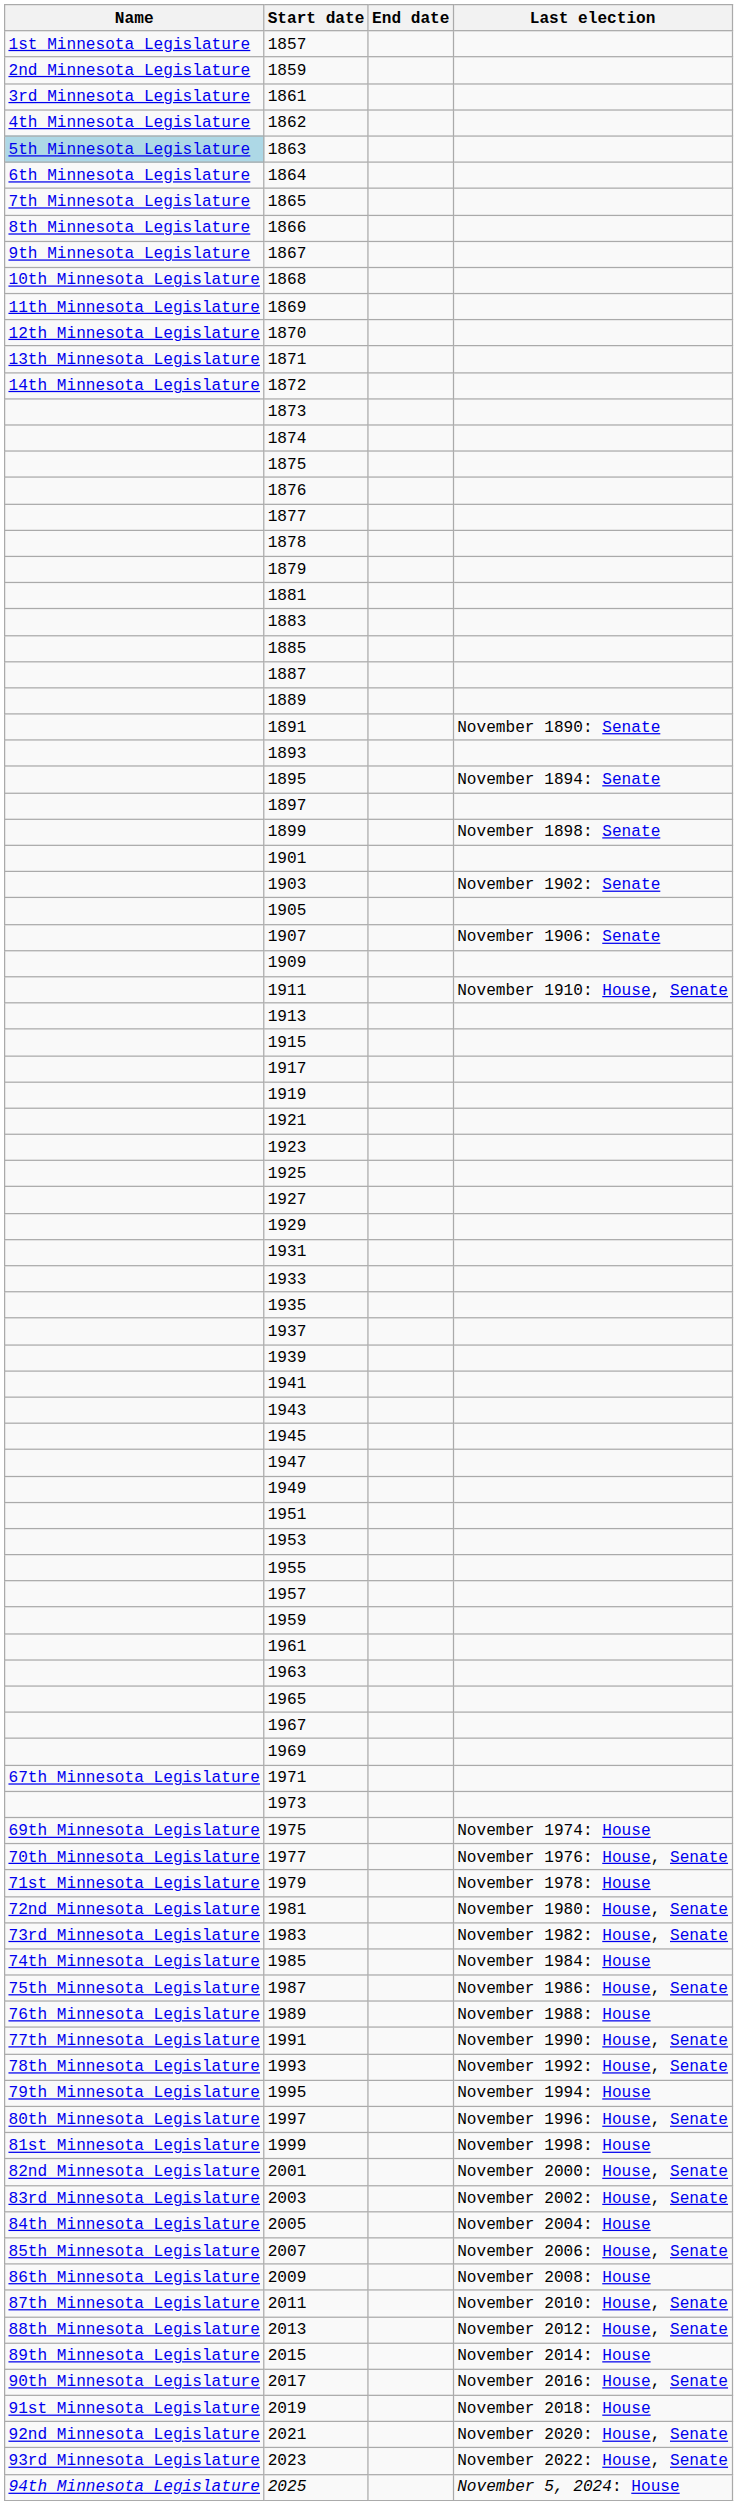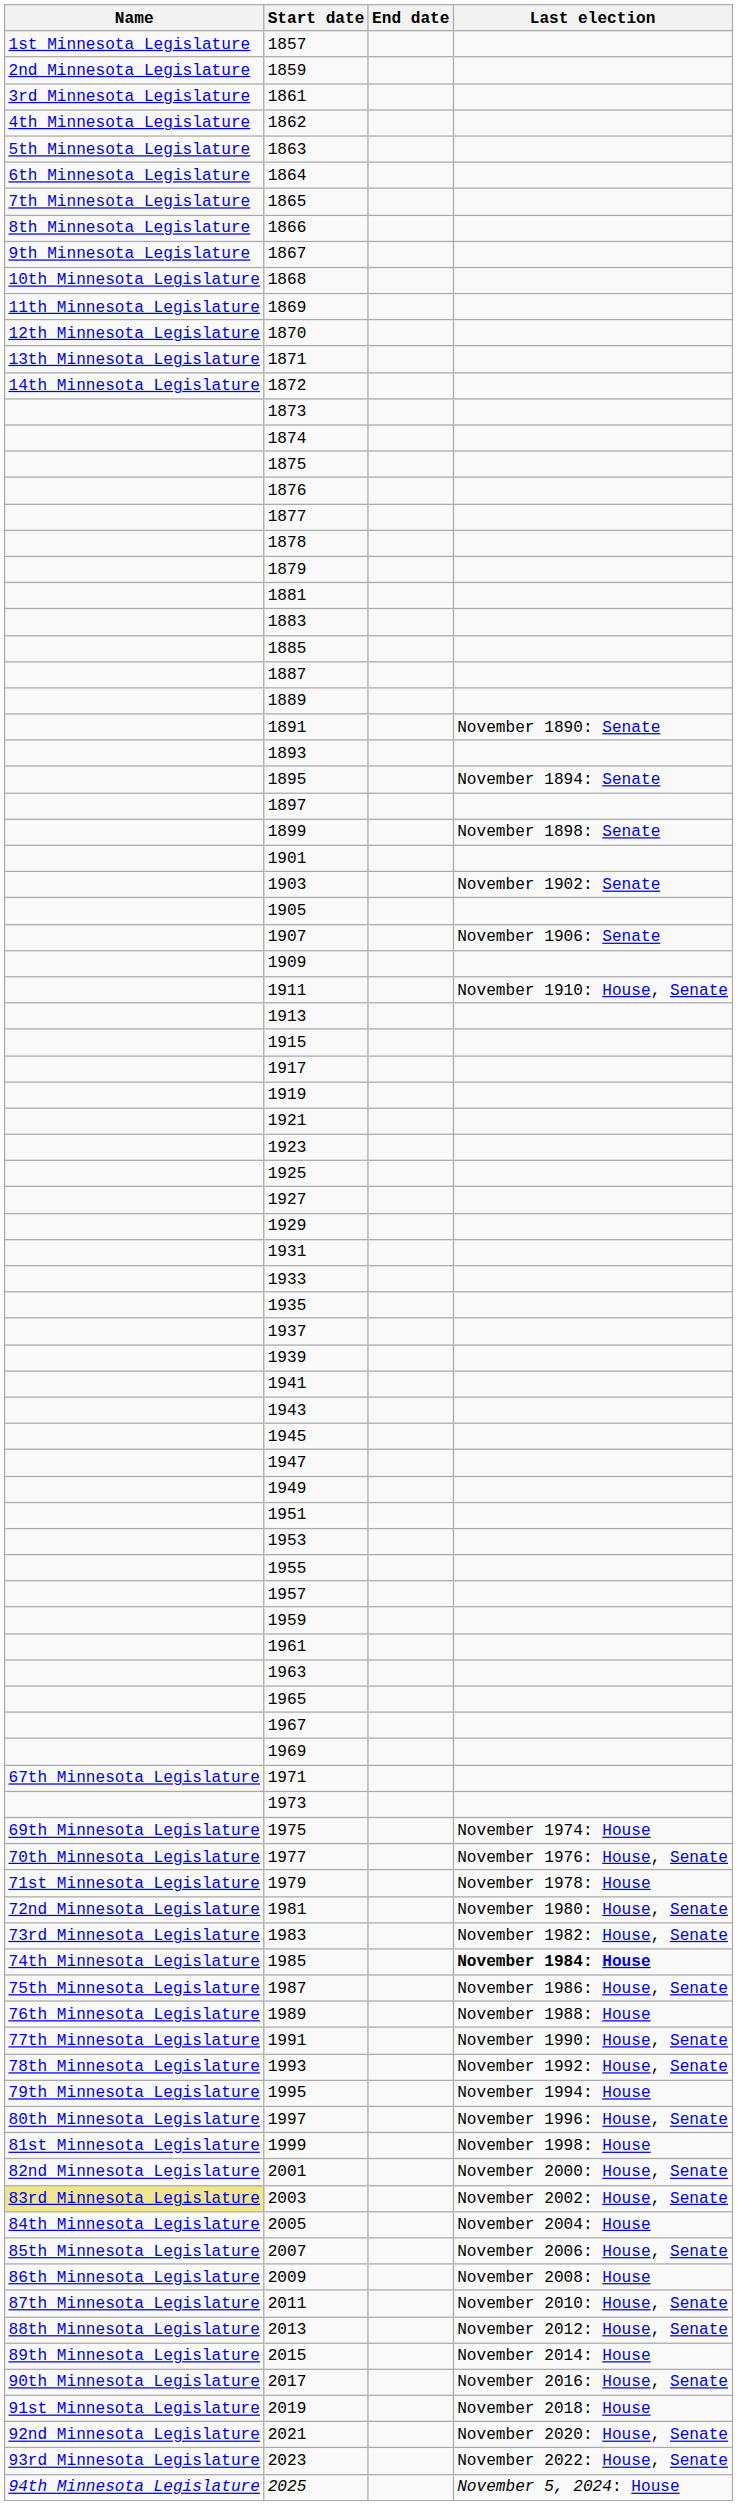(129, 149) lightblue background -> (129, 149) no background
(554, 1962) normal -> (554, 1962) bold
(134, 2198) no background -> (134, 2198) khaki background
